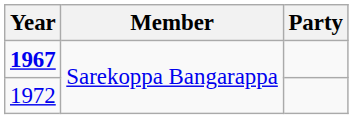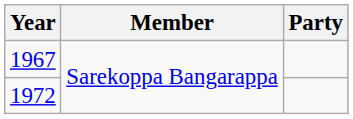(33, 58) bold -> (33, 58) normal
